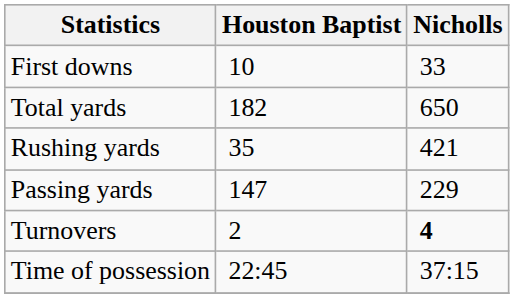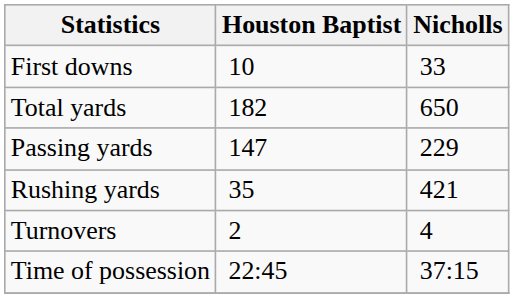rows swapped: (85, 148) <-> (82, 189)
(423, 230) bold -> (423, 230) normal
